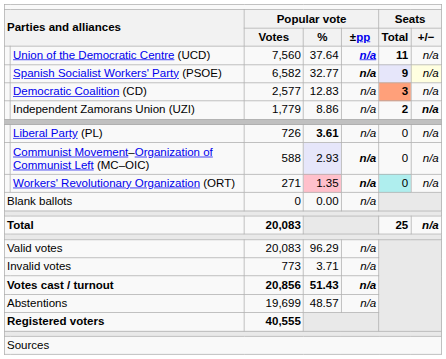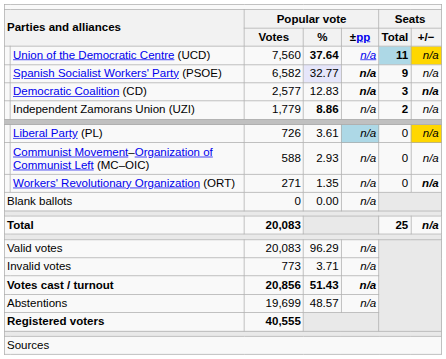(324, 55) normal -> (324, 55) bold
(368, 55) bold -> (368, 55) normal
(402, 55) no background -> (402, 55) lightblue background
(431, 55) no background -> (431, 55) gold background
(324, 73) no background -> (324, 73) lavender background
(405, 73) lavender background -> (405, 73) no background
(431, 73) lightyellow background -> (431, 73) no background
(368, 92) normal -> (368, 92) bold
(405, 92) lightsalmon background -> (405, 92) no background
(431, 92) normal -> (430, 92) bold
(327, 110) normal -> (327, 110) bold
(430, 110) bold -> (431, 110) normal
(327, 133) bold -> (327, 133) normal
(368, 133) no background -> (368, 133) lightblue background
(431, 133) no background -> (431, 133) gold background
(327, 158) lavender background -> (327, 158) no background
(368, 158) bold -> (368, 158) normal
(327, 183) pink background -> (327, 183) no background
(368, 183) bold -> (368, 183) normal
(405, 183) paleturquoise background -> (405, 183) no background
(431, 183) normal -> (430, 183) bold
